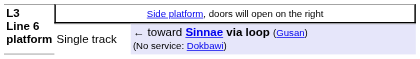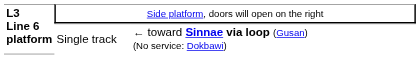(220, 39) lavender background -> (220, 39) no background
